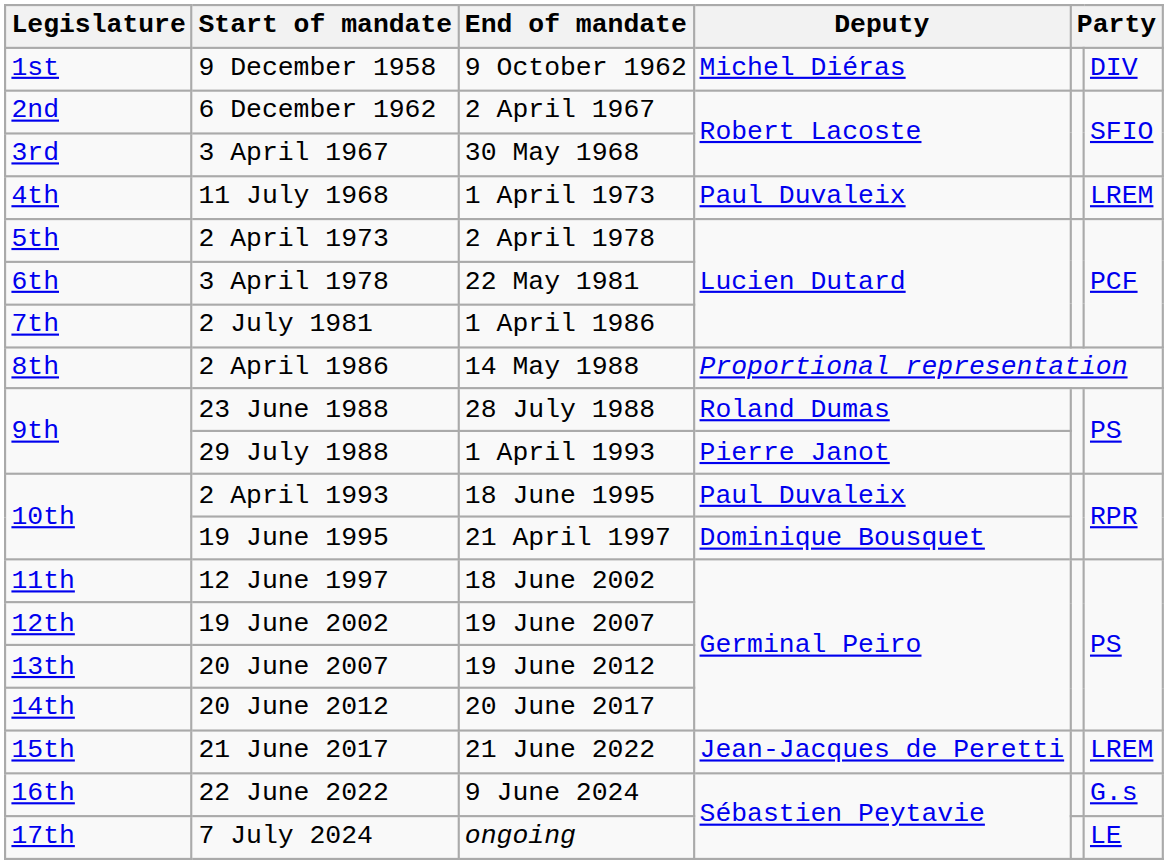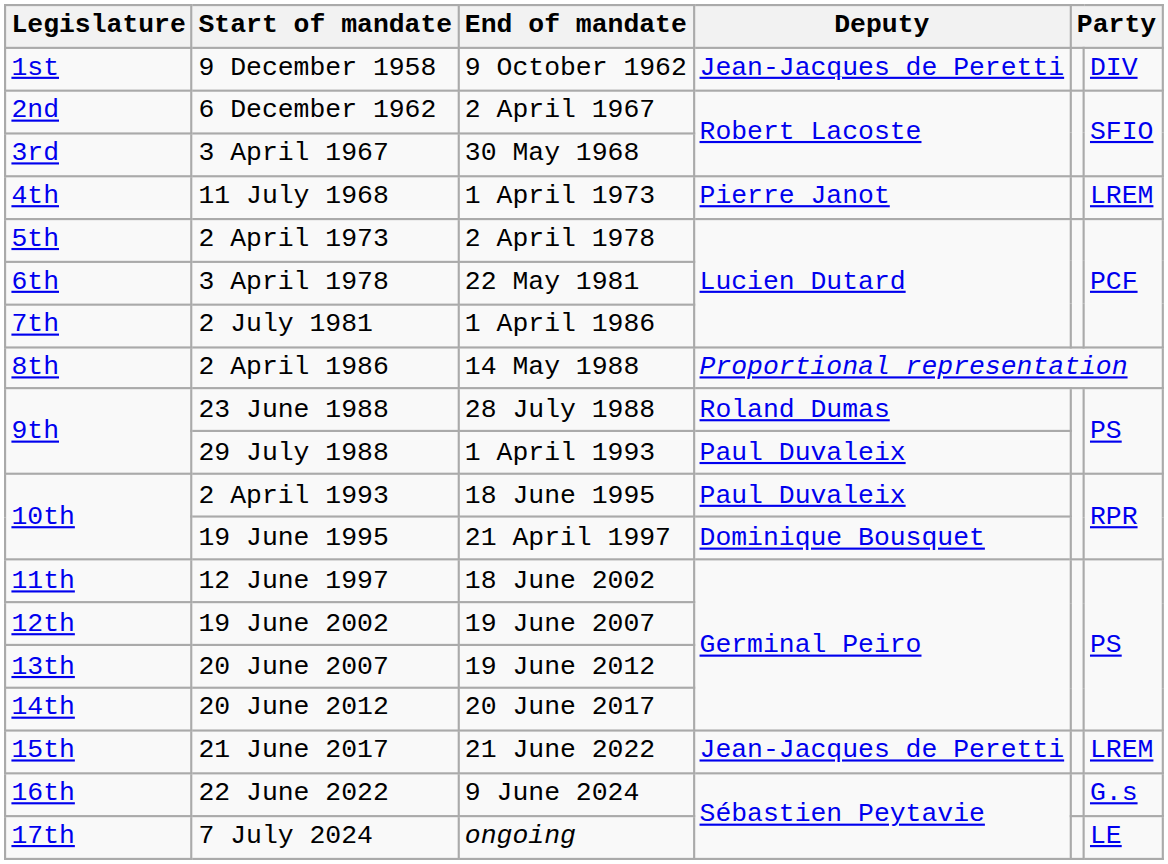(803, 69) Michel Diéras -> (882, 69) Jean-Jacques de Peretti
(803, 197) Paul Duvaleix -> (795, 197) Pierre Janot
(795, 453) Pierre Janot -> (803, 453) Paul Duvaleix
